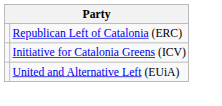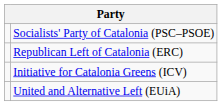+ row: (114, 33)
